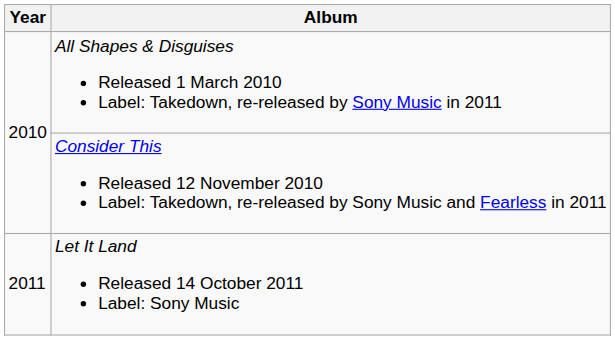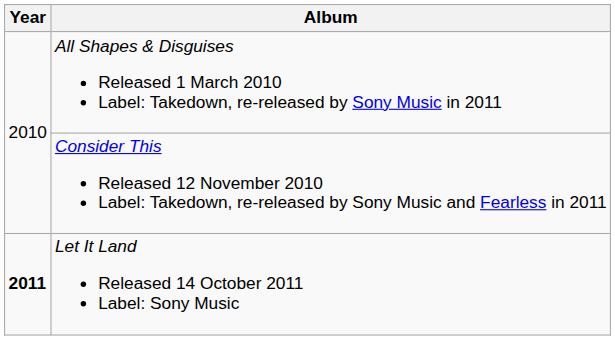(27, 284) normal -> (27, 284) bold
